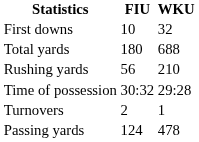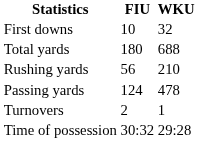rows swapped: (44, 130) <-> (60, 90)
